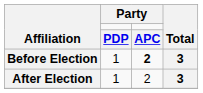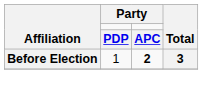- row: (52, 78)
